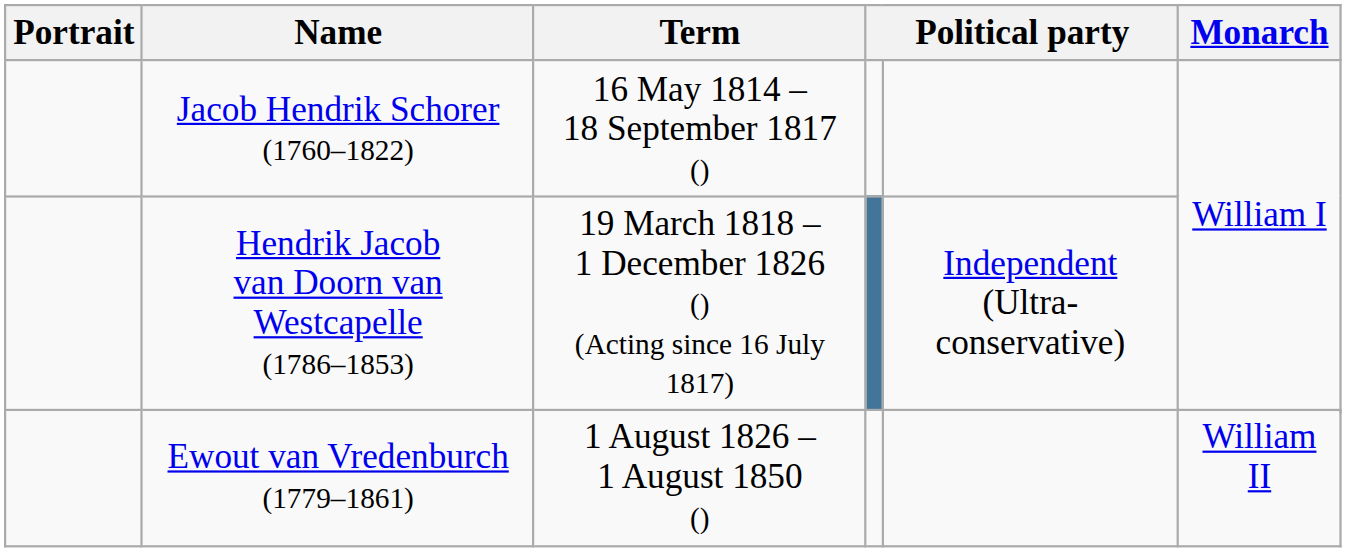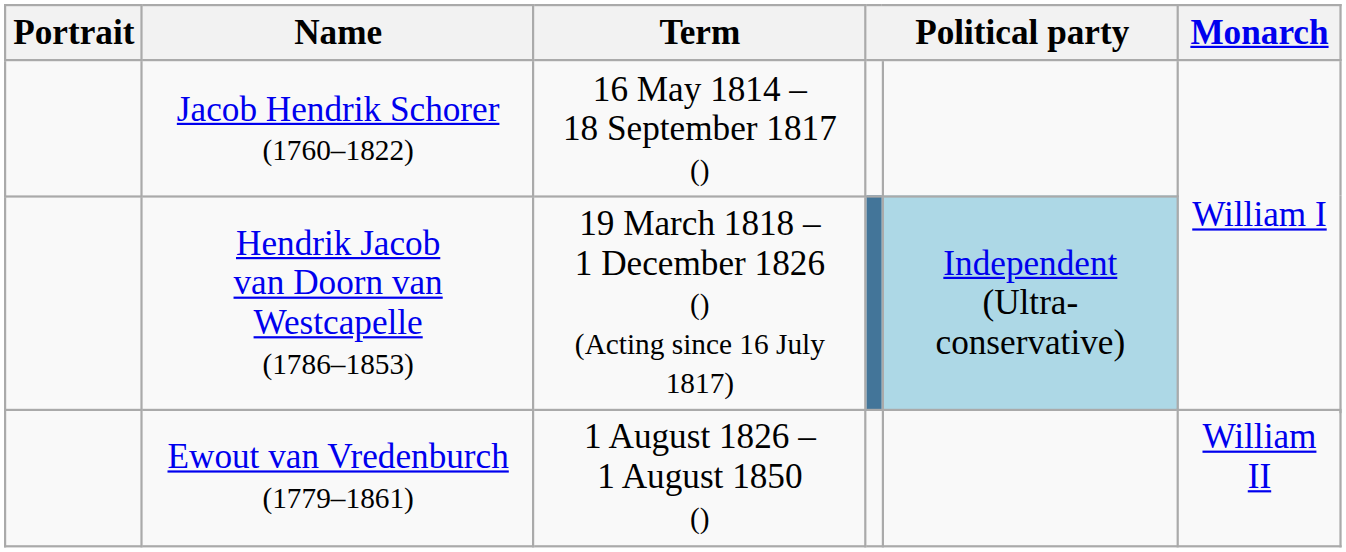(1030, 302) no background -> (1030, 302) lightblue background
